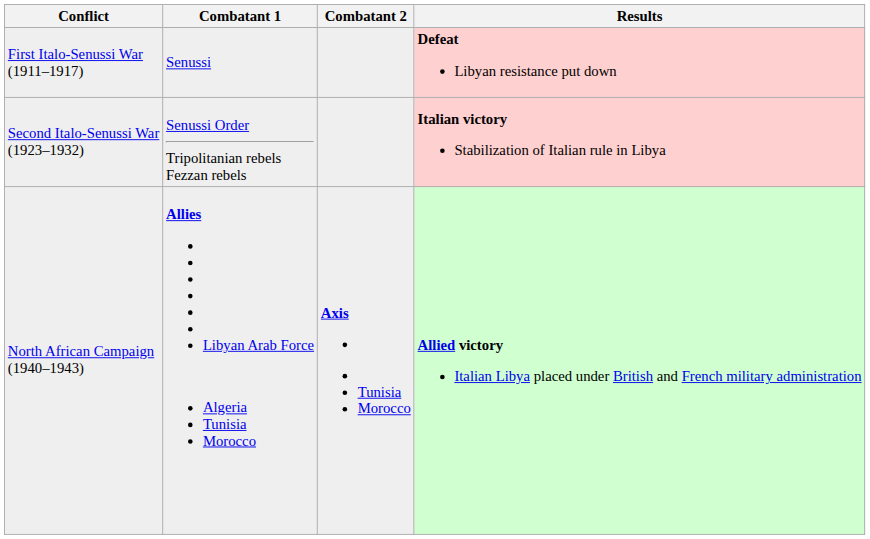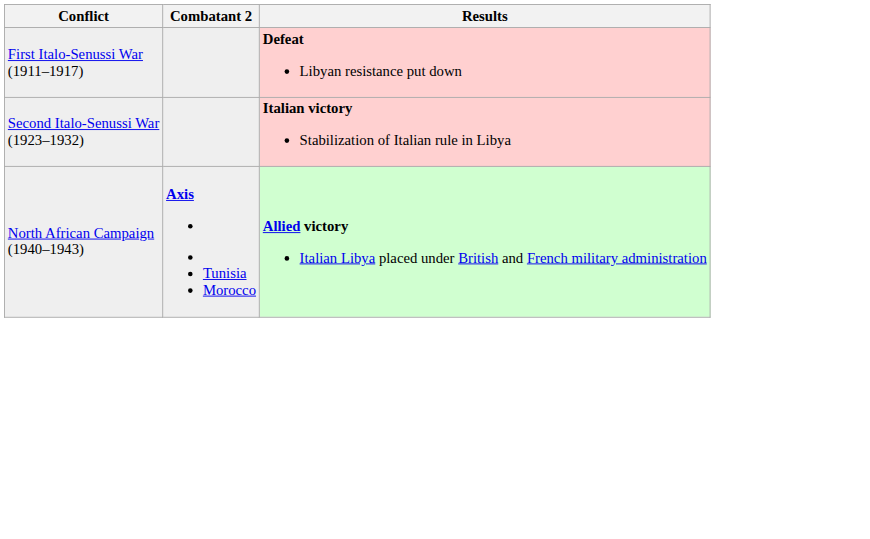- column: (240, 16)
